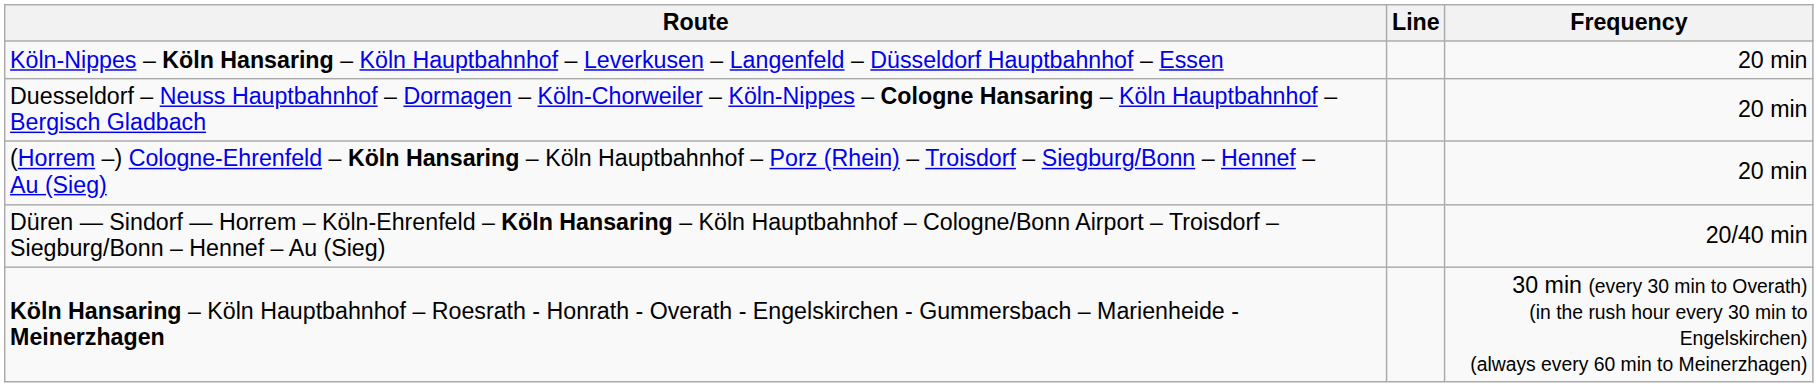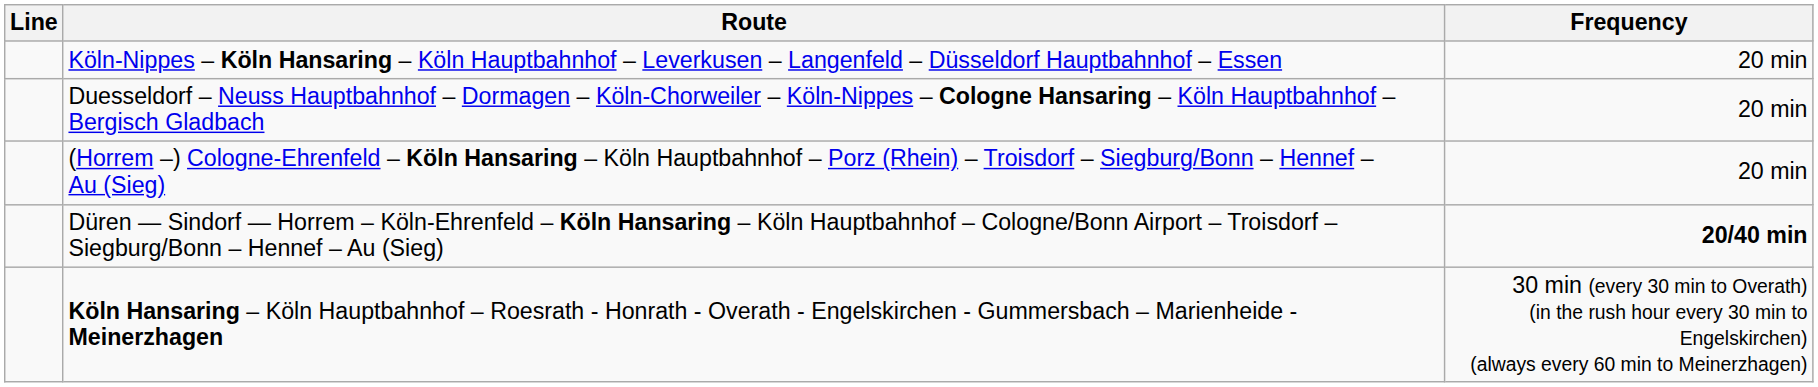columns swapped: (1416, 22) <-> (696, 22)
(1757, 235) normal -> (1755, 235) bold
